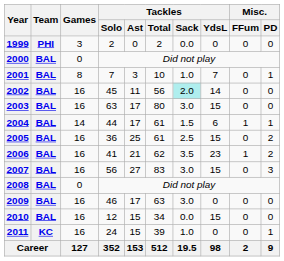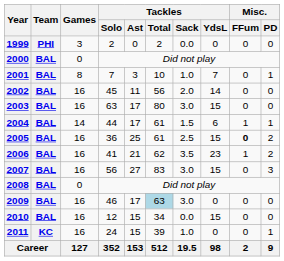(187, 91) paleturquoise background -> (187, 91) no background
(245, 138) normal -> (245, 138) bold
(159, 201) no background -> (159, 201) lightblue background
